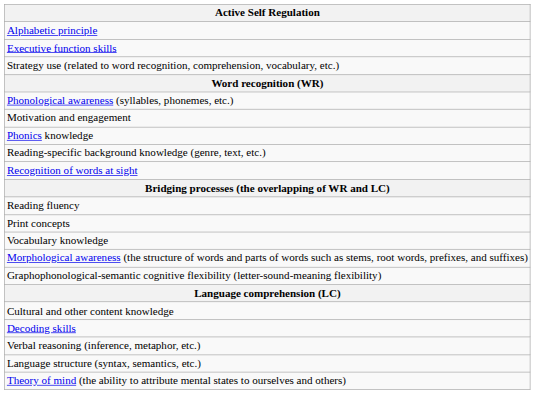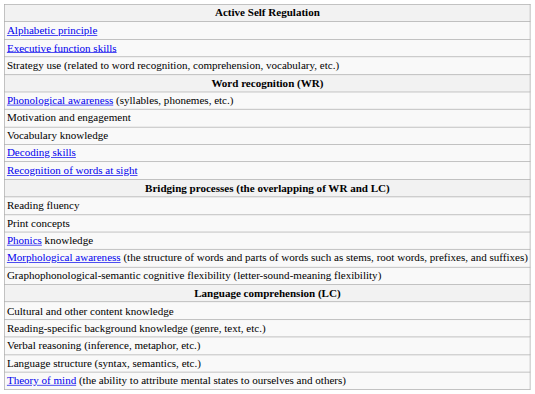(50, 135) Phonics knowledge -> (58, 135) Vocabulary knowledge
(136, 153) Reading-specific background knowledge (genre, text, etc.) -> (41, 153) Decoding skills
(58, 240) Vocabulary knowledge -> (50, 240) Phonics knowledge
(41, 328) Decoding skills -> (136, 328) Reading-specific background knowledge (genre, text, etc.)
